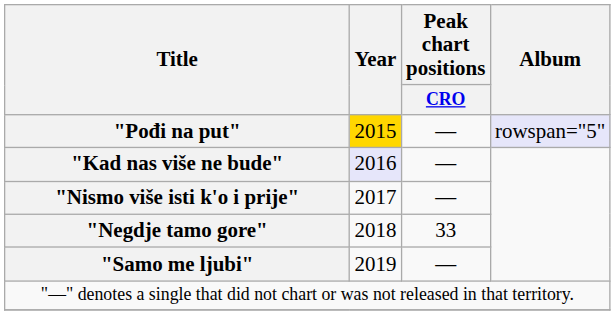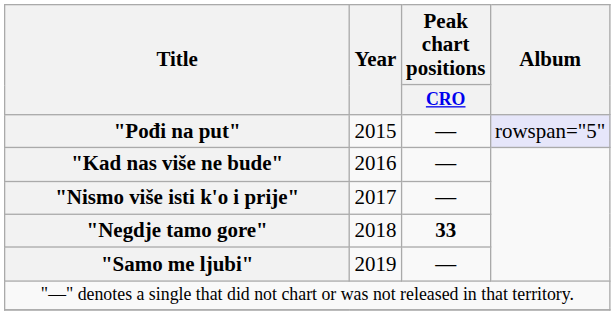(375, 130) gold background -> (375, 130) no background
(375, 164) lavender background -> (375, 164) no background
(446, 230) normal -> (446, 230) bold
